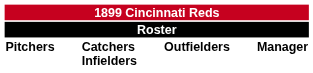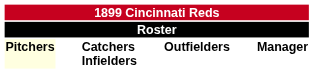(30, 47) no background -> (30, 47) lightyellow background
